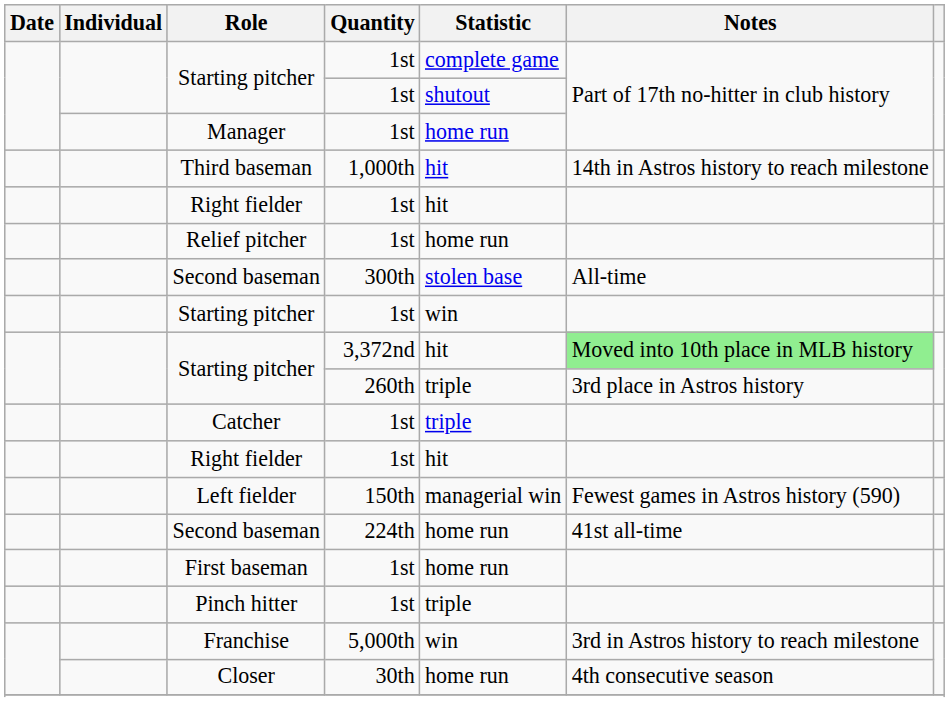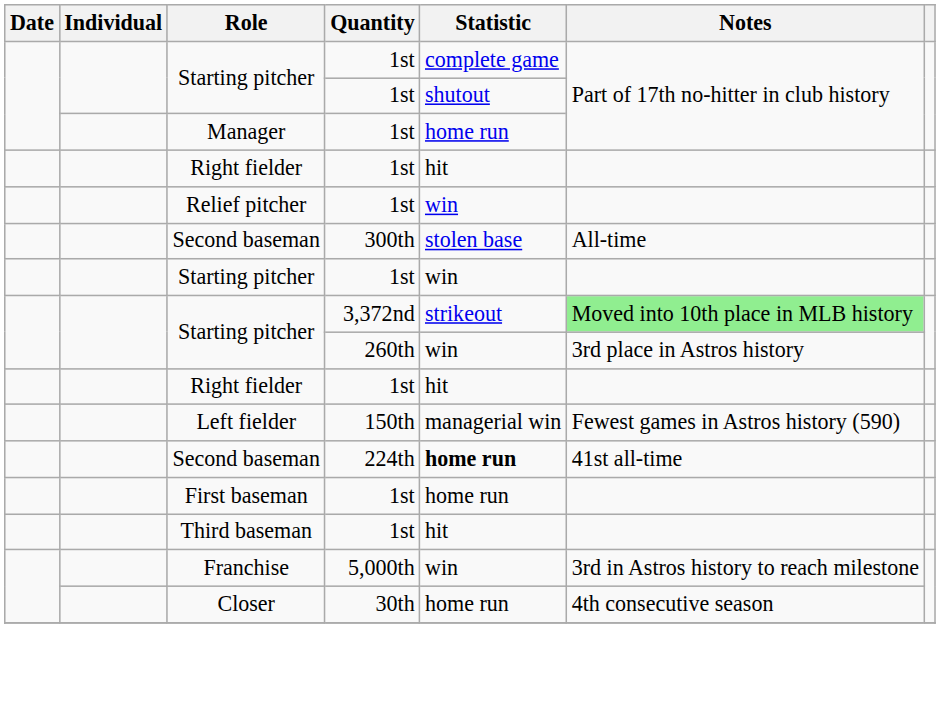- row: (246, 168)
(467, 241) home run -> (442, 204) win
(437, 350) hit -> (464, 313) strikeout
(448, 386) triple -> (442, 350) win
- row: (246, 422)
(467, 531) normal -> (471, 459) bold
+ row: (246, 531)
- row: (246, 604)
